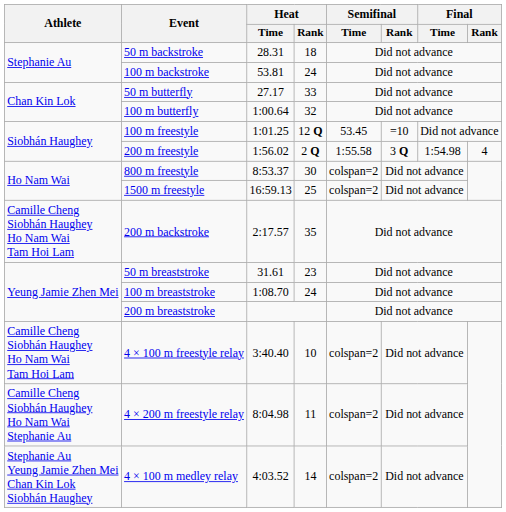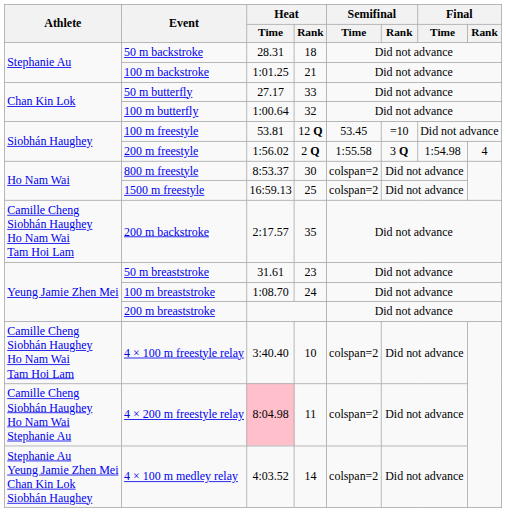(271, 72) 53.81 -> (271, 72) 1:01.25
(310, 72) 24 -> (310, 72) 21
(271, 131) 1:01.25 -> (271, 131) 53.81
(271, 415) no background -> (271, 415) pink background
